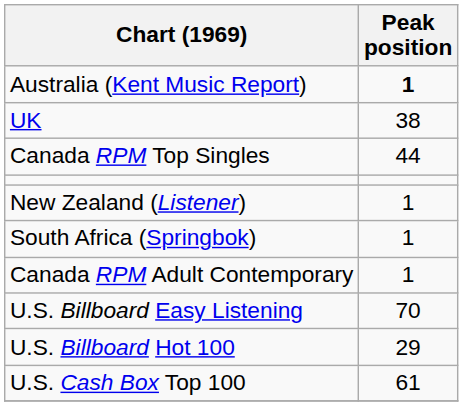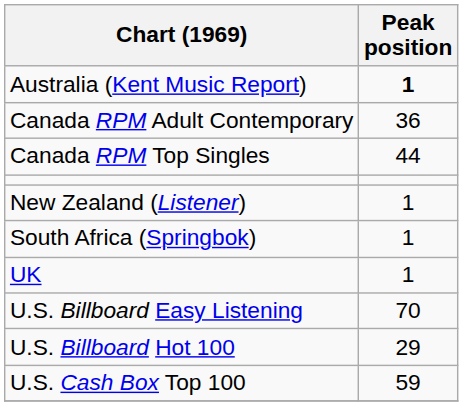(26, 120) UK -> (182, 120) Canada RPM Adult Contemporary
(408, 120) 38 -> (408, 120) 36
(182, 274) Canada RPM Adult Contemporary -> (26, 274) UK
(408, 382) 61 -> (408, 382) 59
